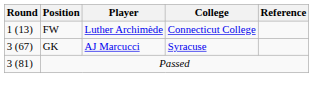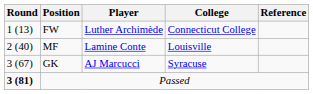+ row: (50, 47)
(20, 64) normal -> (20, 81) bold
